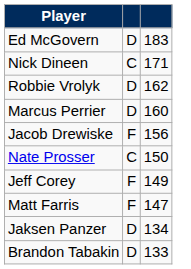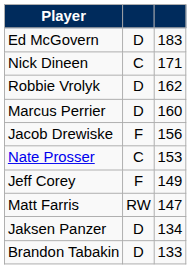(156, 157) 150 -> (170, 157) 153
(132, 205) F -> (138, 205) RW
